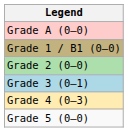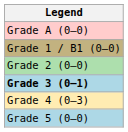(48, 83) normal -> (48, 83) bold
(48, 118) no background -> (48, 118) lightblue background
